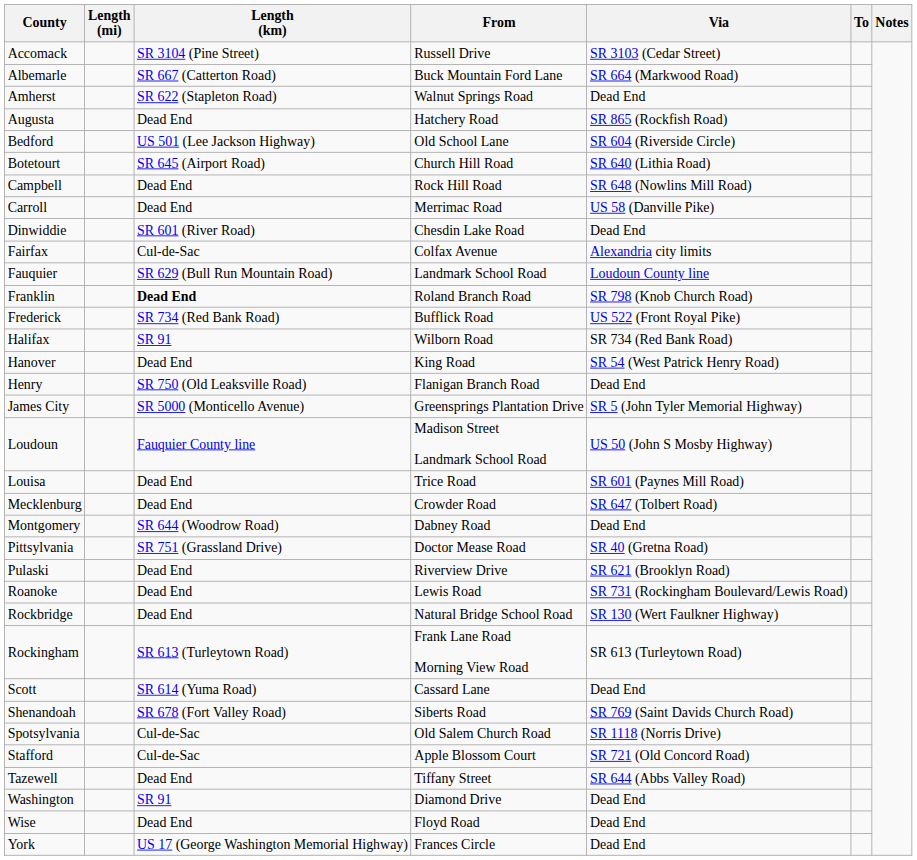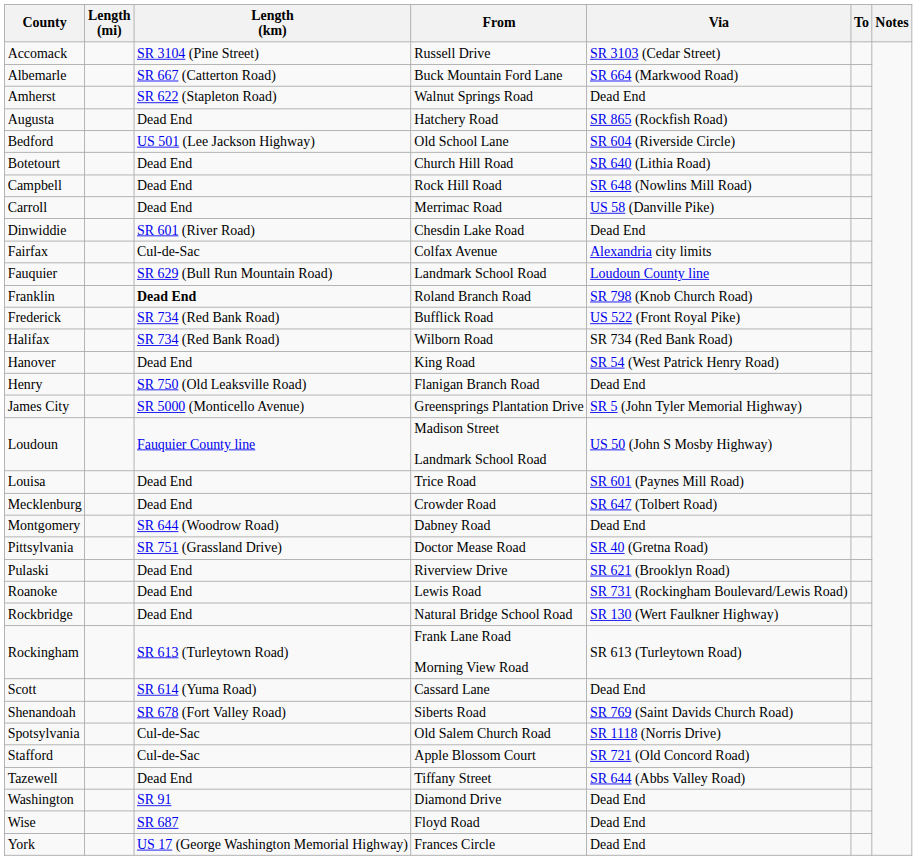(201, 163) SR 645 (Airport Road) -> (165, 163) Dead End
(154, 340) SR 91 -> (208, 340) SR 734 (Red Bank Road)
(165, 822) Dead End -> (158, 822) SR 687
